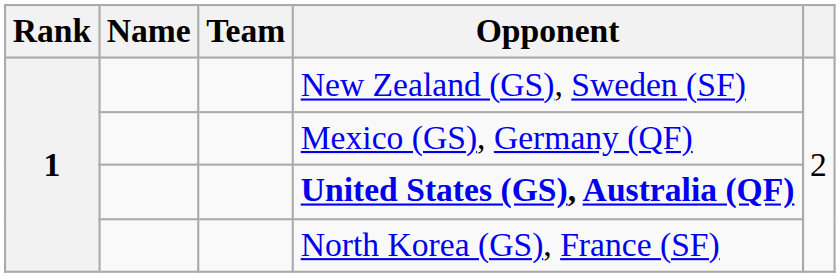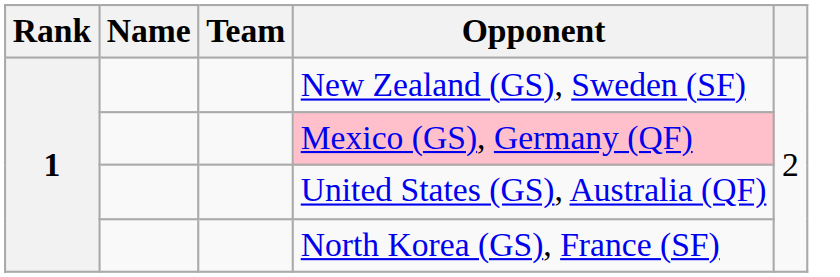(497, 137) no background -> (497, 137) pink background
(548, 191) bold -> (534, 191) normal
